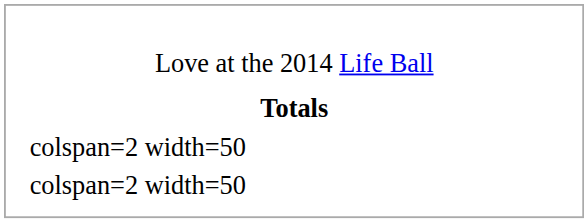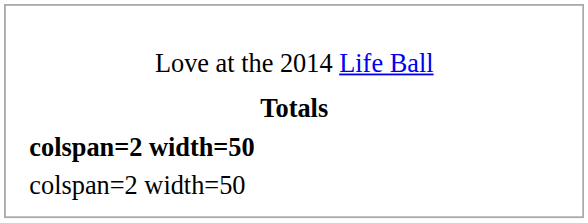(138, 147) normal -> (142, 147) bold
